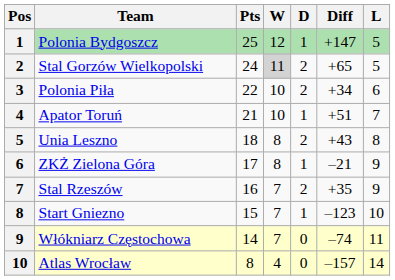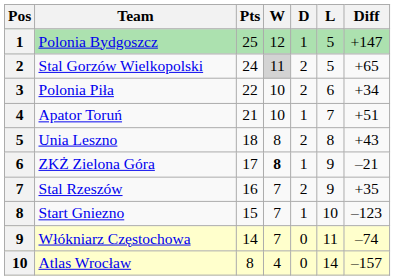columns swapped: (376, 16) <-> (340, 16)
(277, 164) normal -> (277, 164) bold
